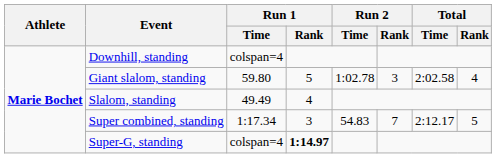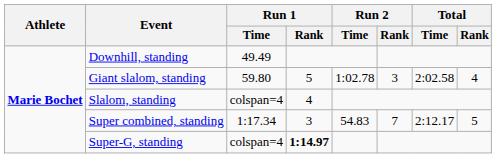(256, 57) colspan=4 -> (256, 57) 49.49
(256, 99) 49.49 -> (256, 99) colspan=4
